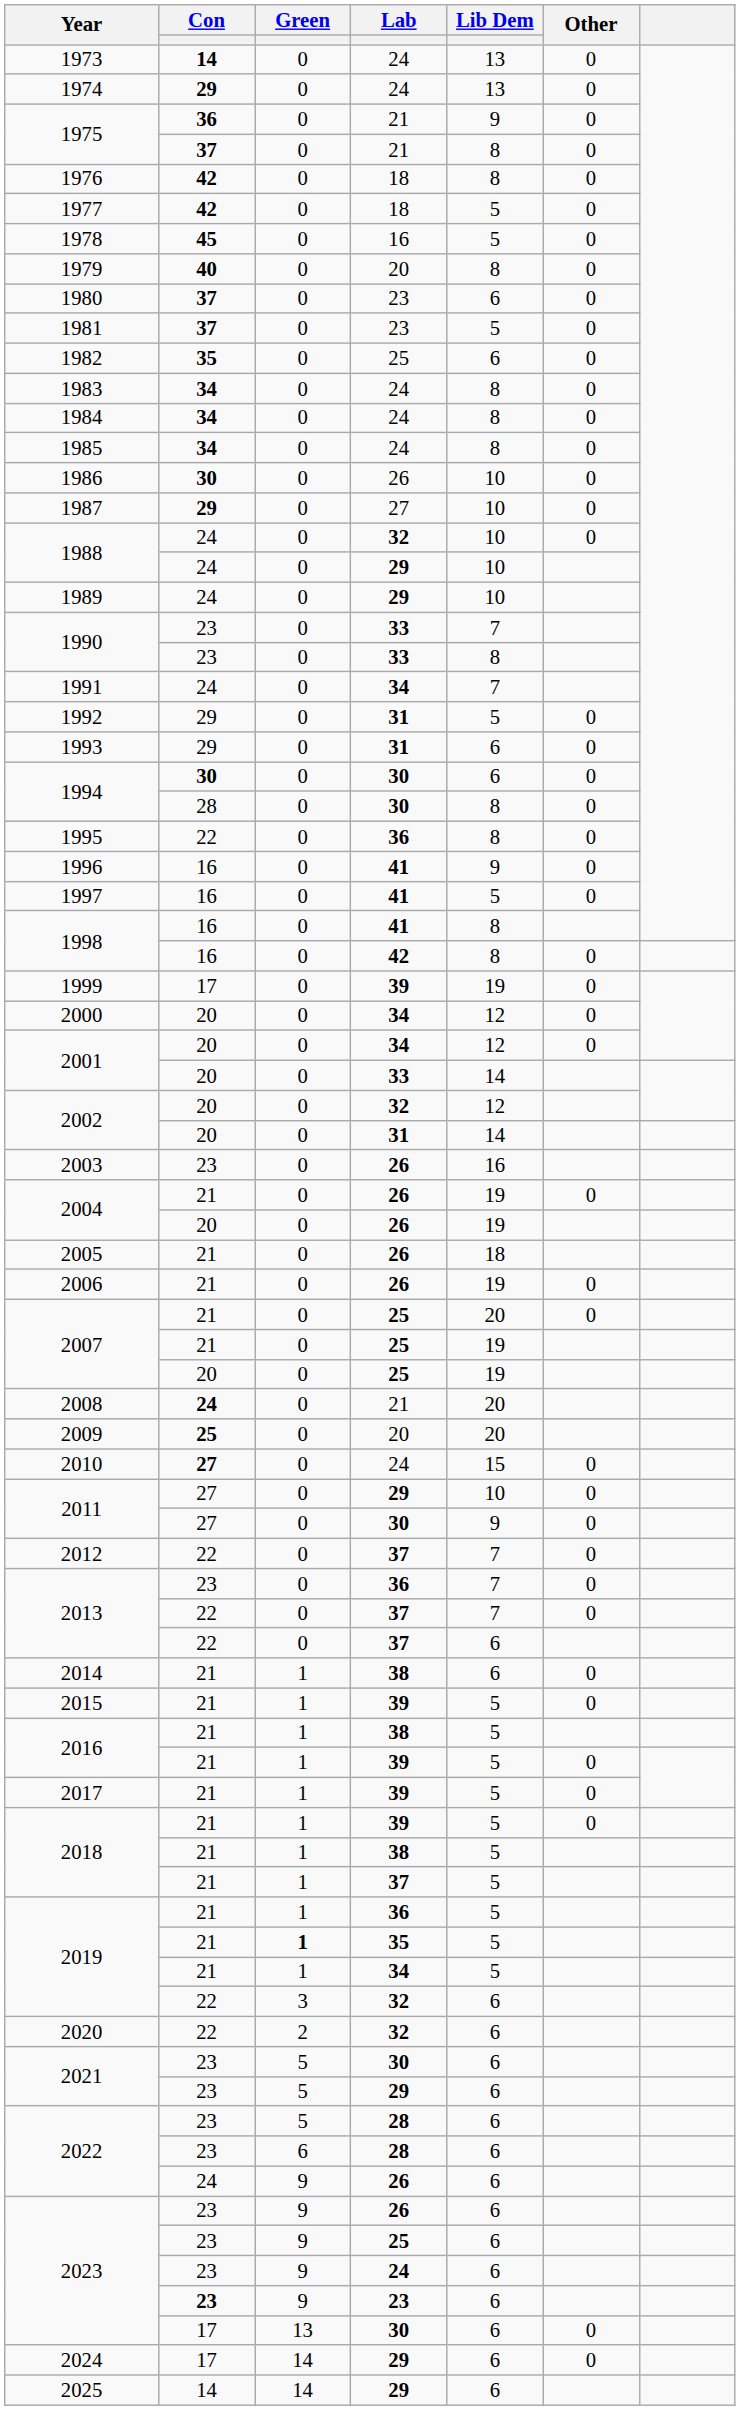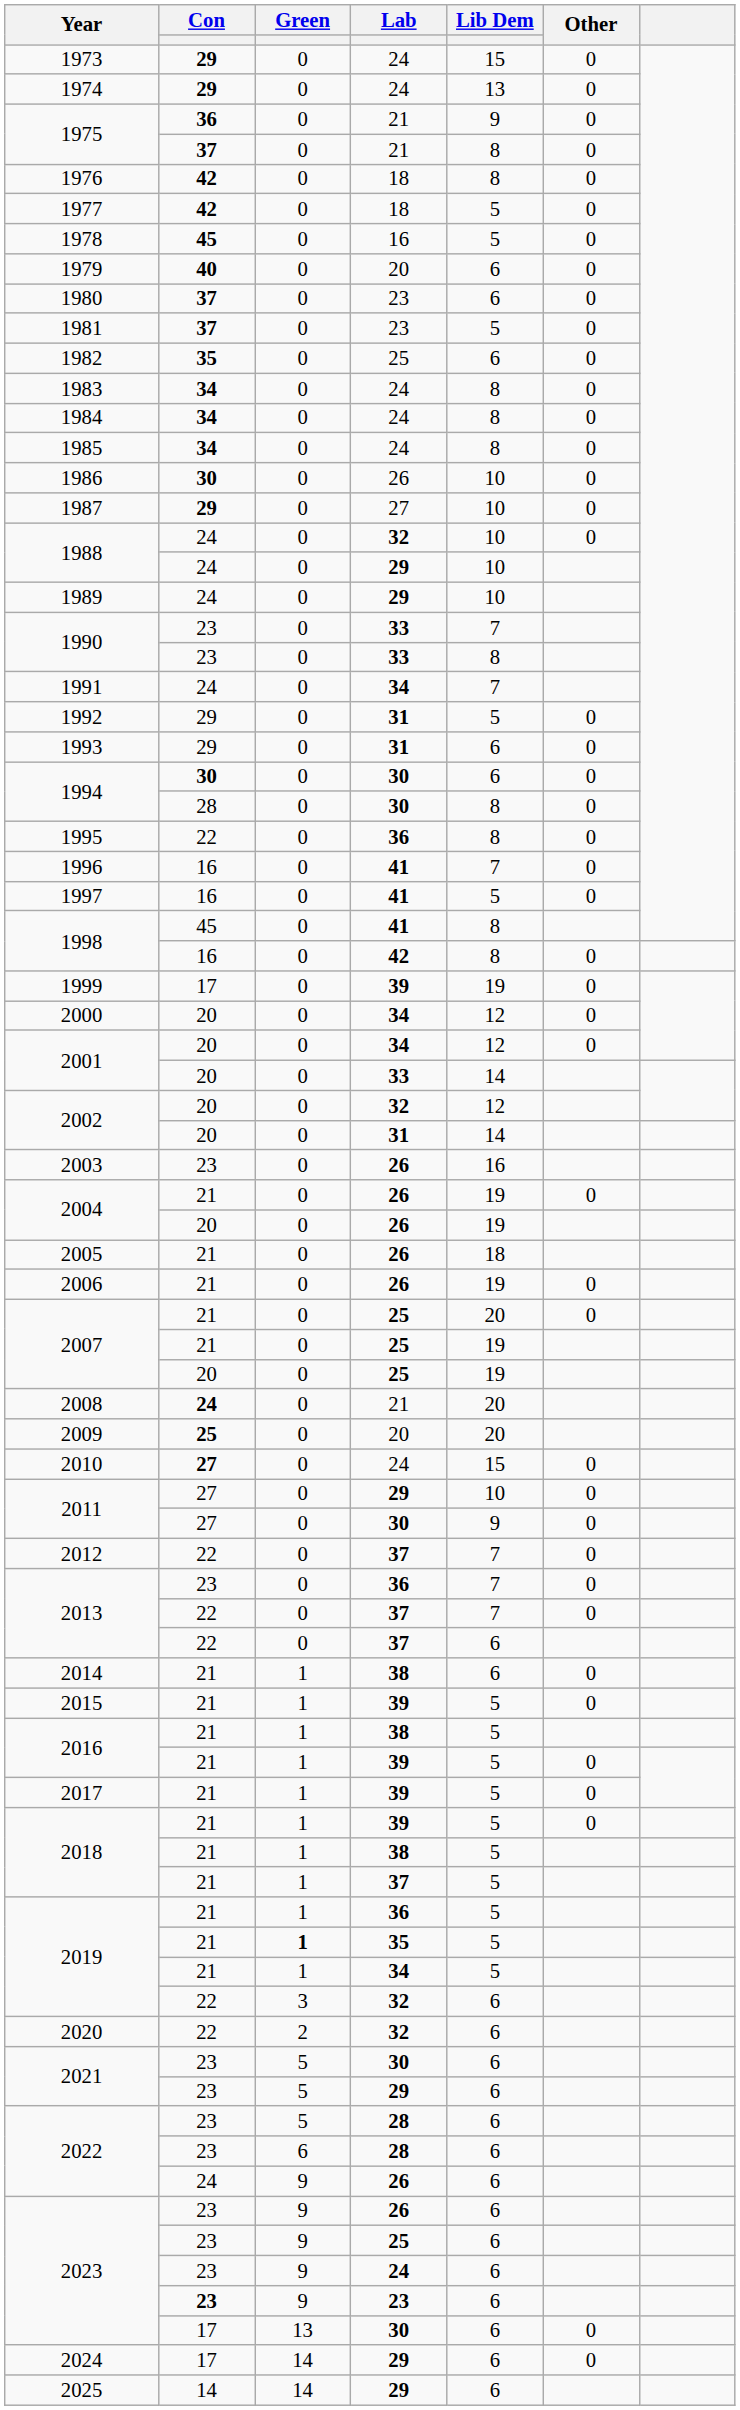(206, 60) 14 -> (206, 60) 29
(495, 60) 13 -> (495, 60) 15
(495, 269) 8 -> (495, 269) 6
(495, 866) 9 -> (495, 866) 7
(206, 926) 16 -> (206, 926) 45
